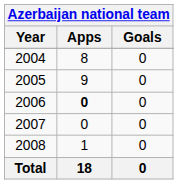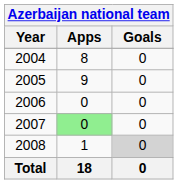(84, 102) bold -> (84, 102) normal
(84, 124) no background -> (84, 124) lightgreen background
(142, 146) no background -> (142, 146) lightgrey background
